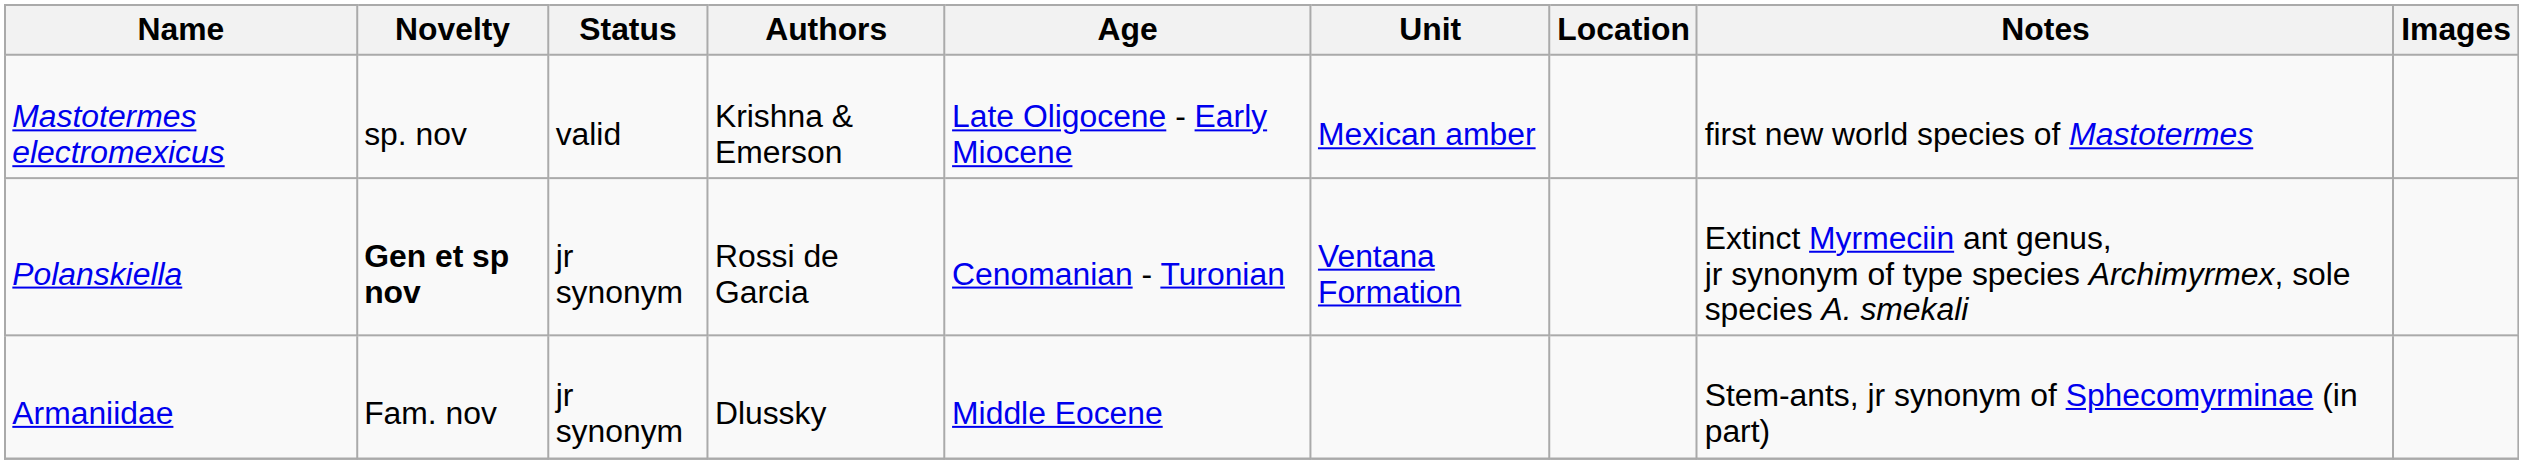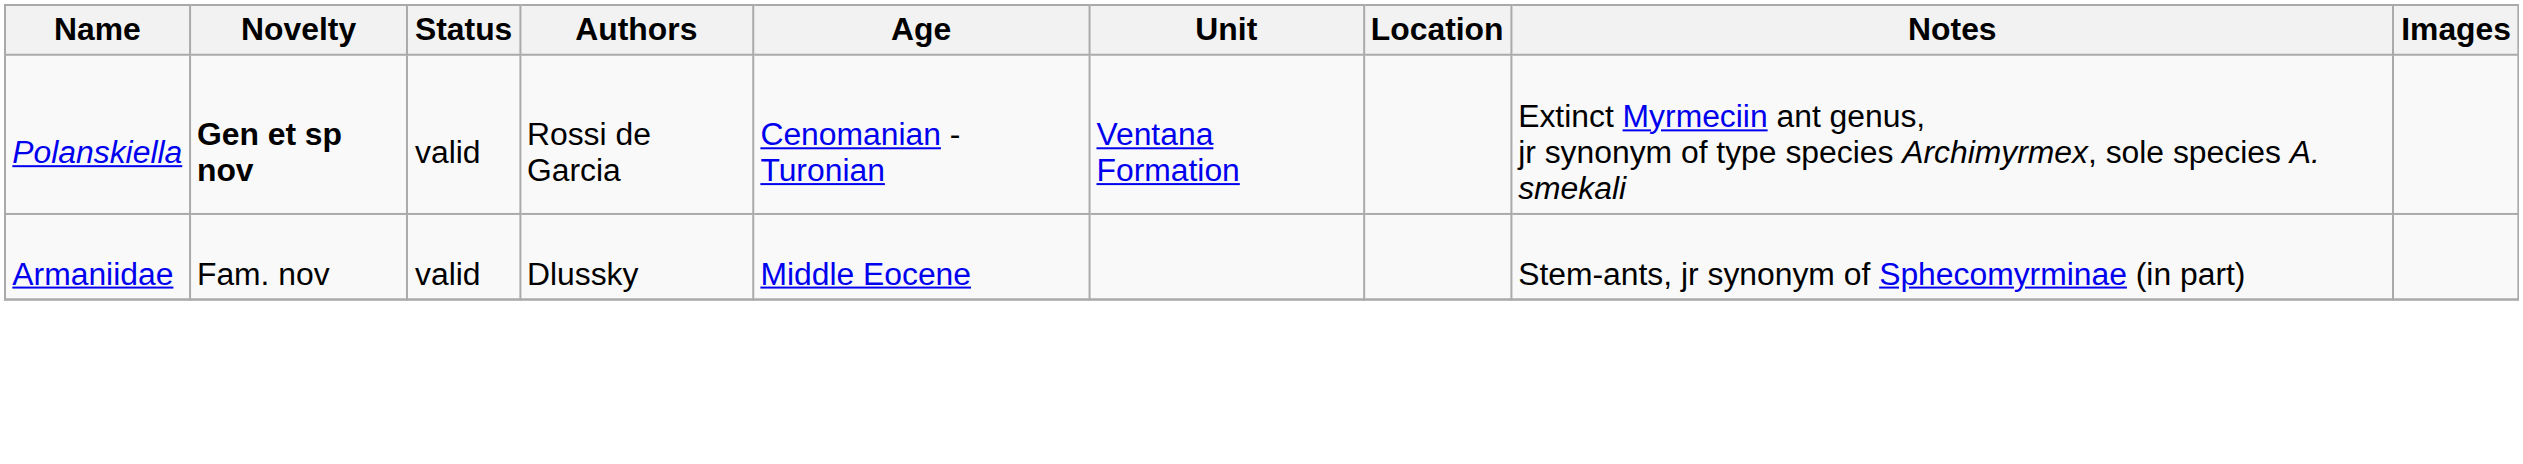- row: (119, 133)
(619, 274) jr synonym -> (448, 151) valid
(619, 414) jr synonym -> (448, 274) valid
